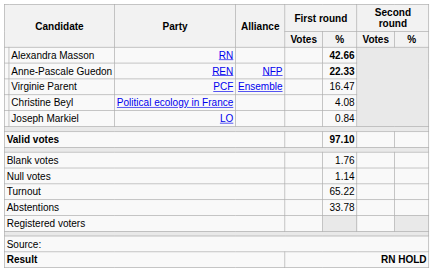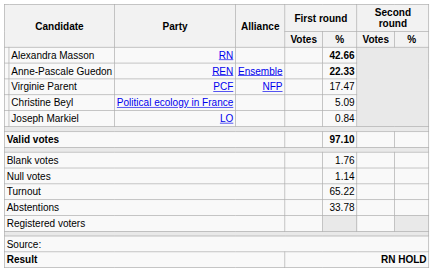(273, 71) NFP -> (260, 71) Ensemble
(260, 87) Ensemble -> (273, 87) NFP
(342, 87) 16.47 -> (342, 87) 17.47
(345, 103) 4.08 -> (345, 103) 5.09
